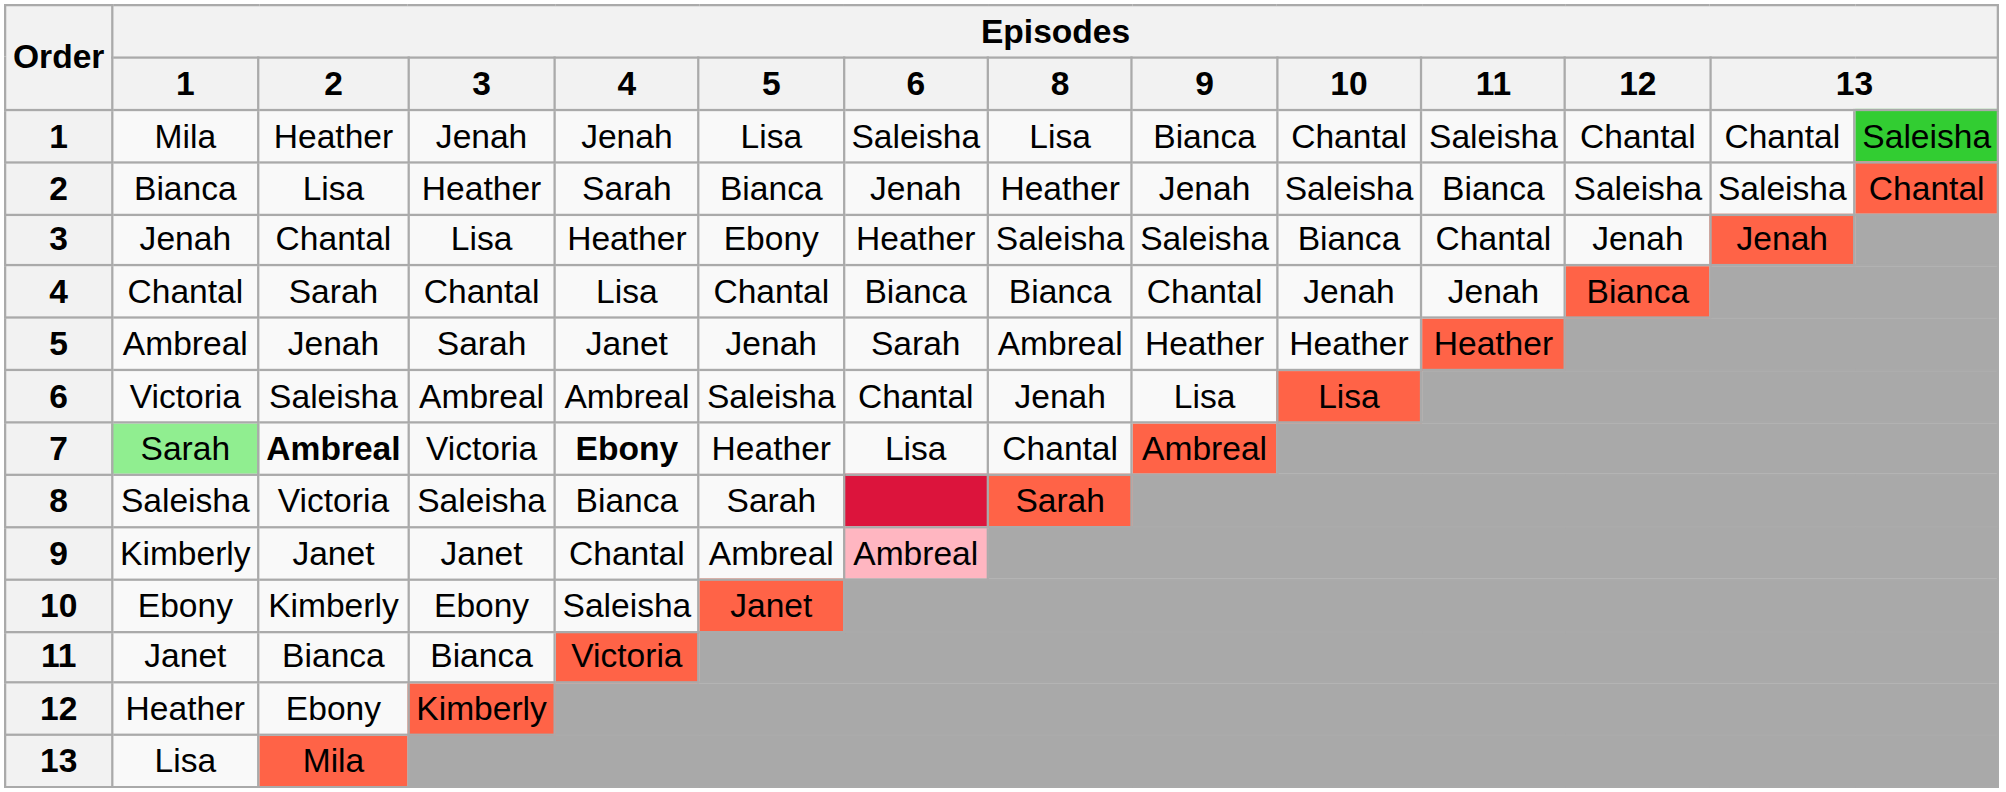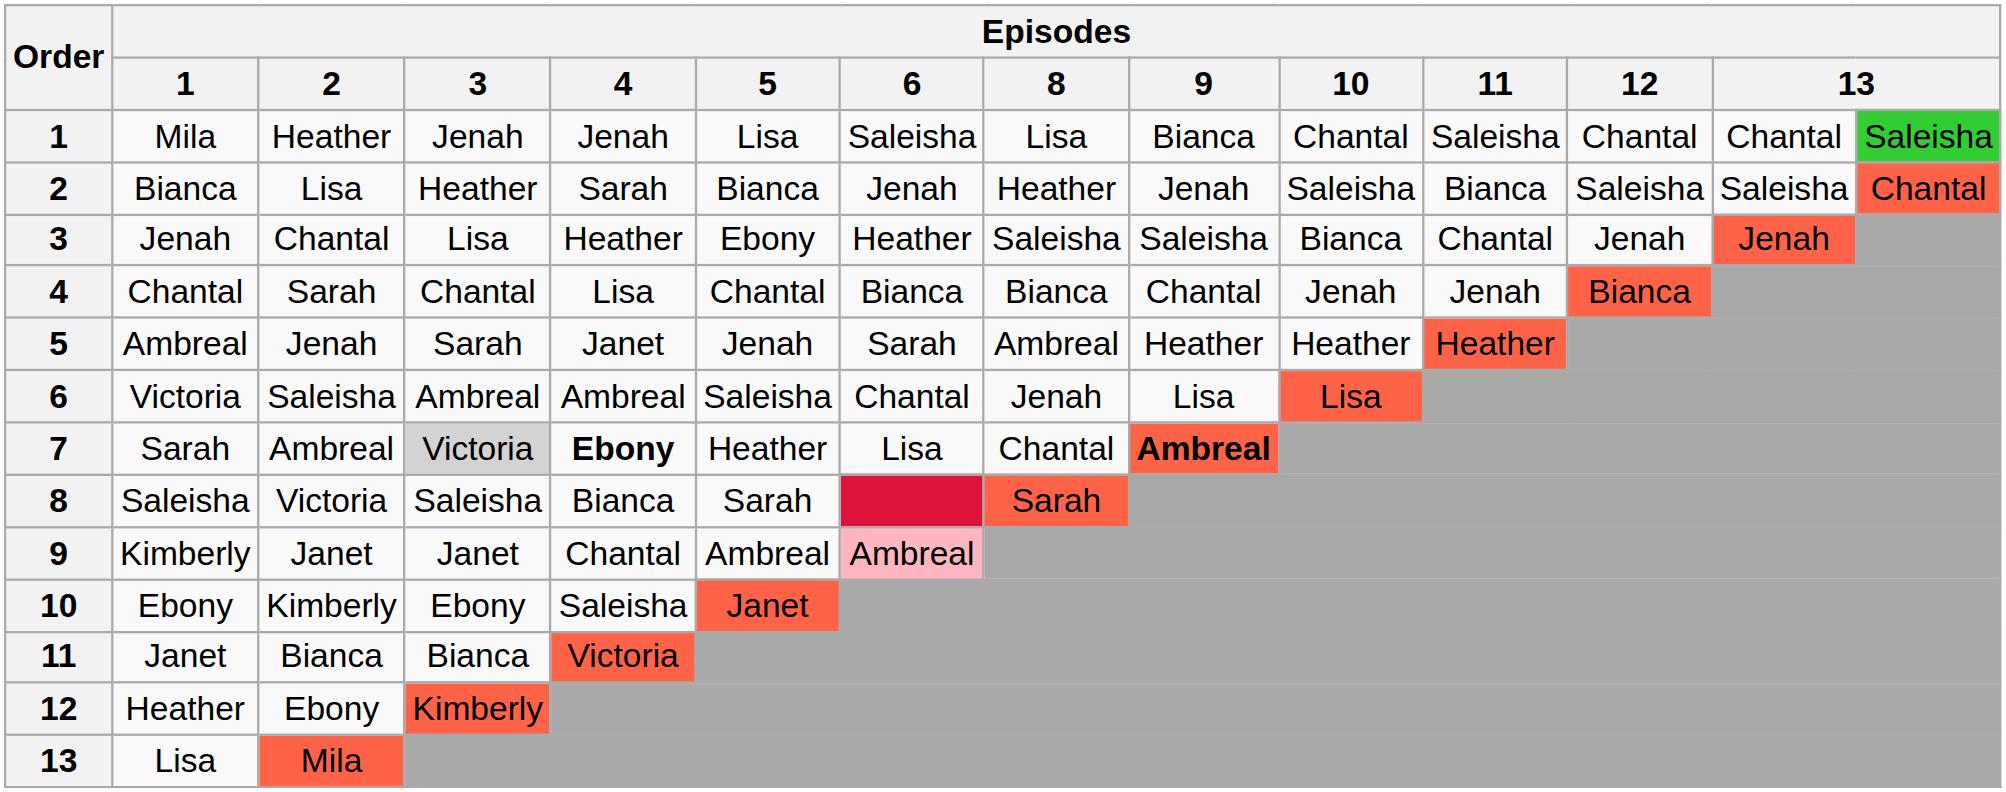(185, 448) lightgreen background -> (185, 448) no background
(333, 448) bold -> (332, 448) normal
(482, 448) no background -> (478, 448) lightgrey background
(1205, 448) normal -> (1204, 448) bold
